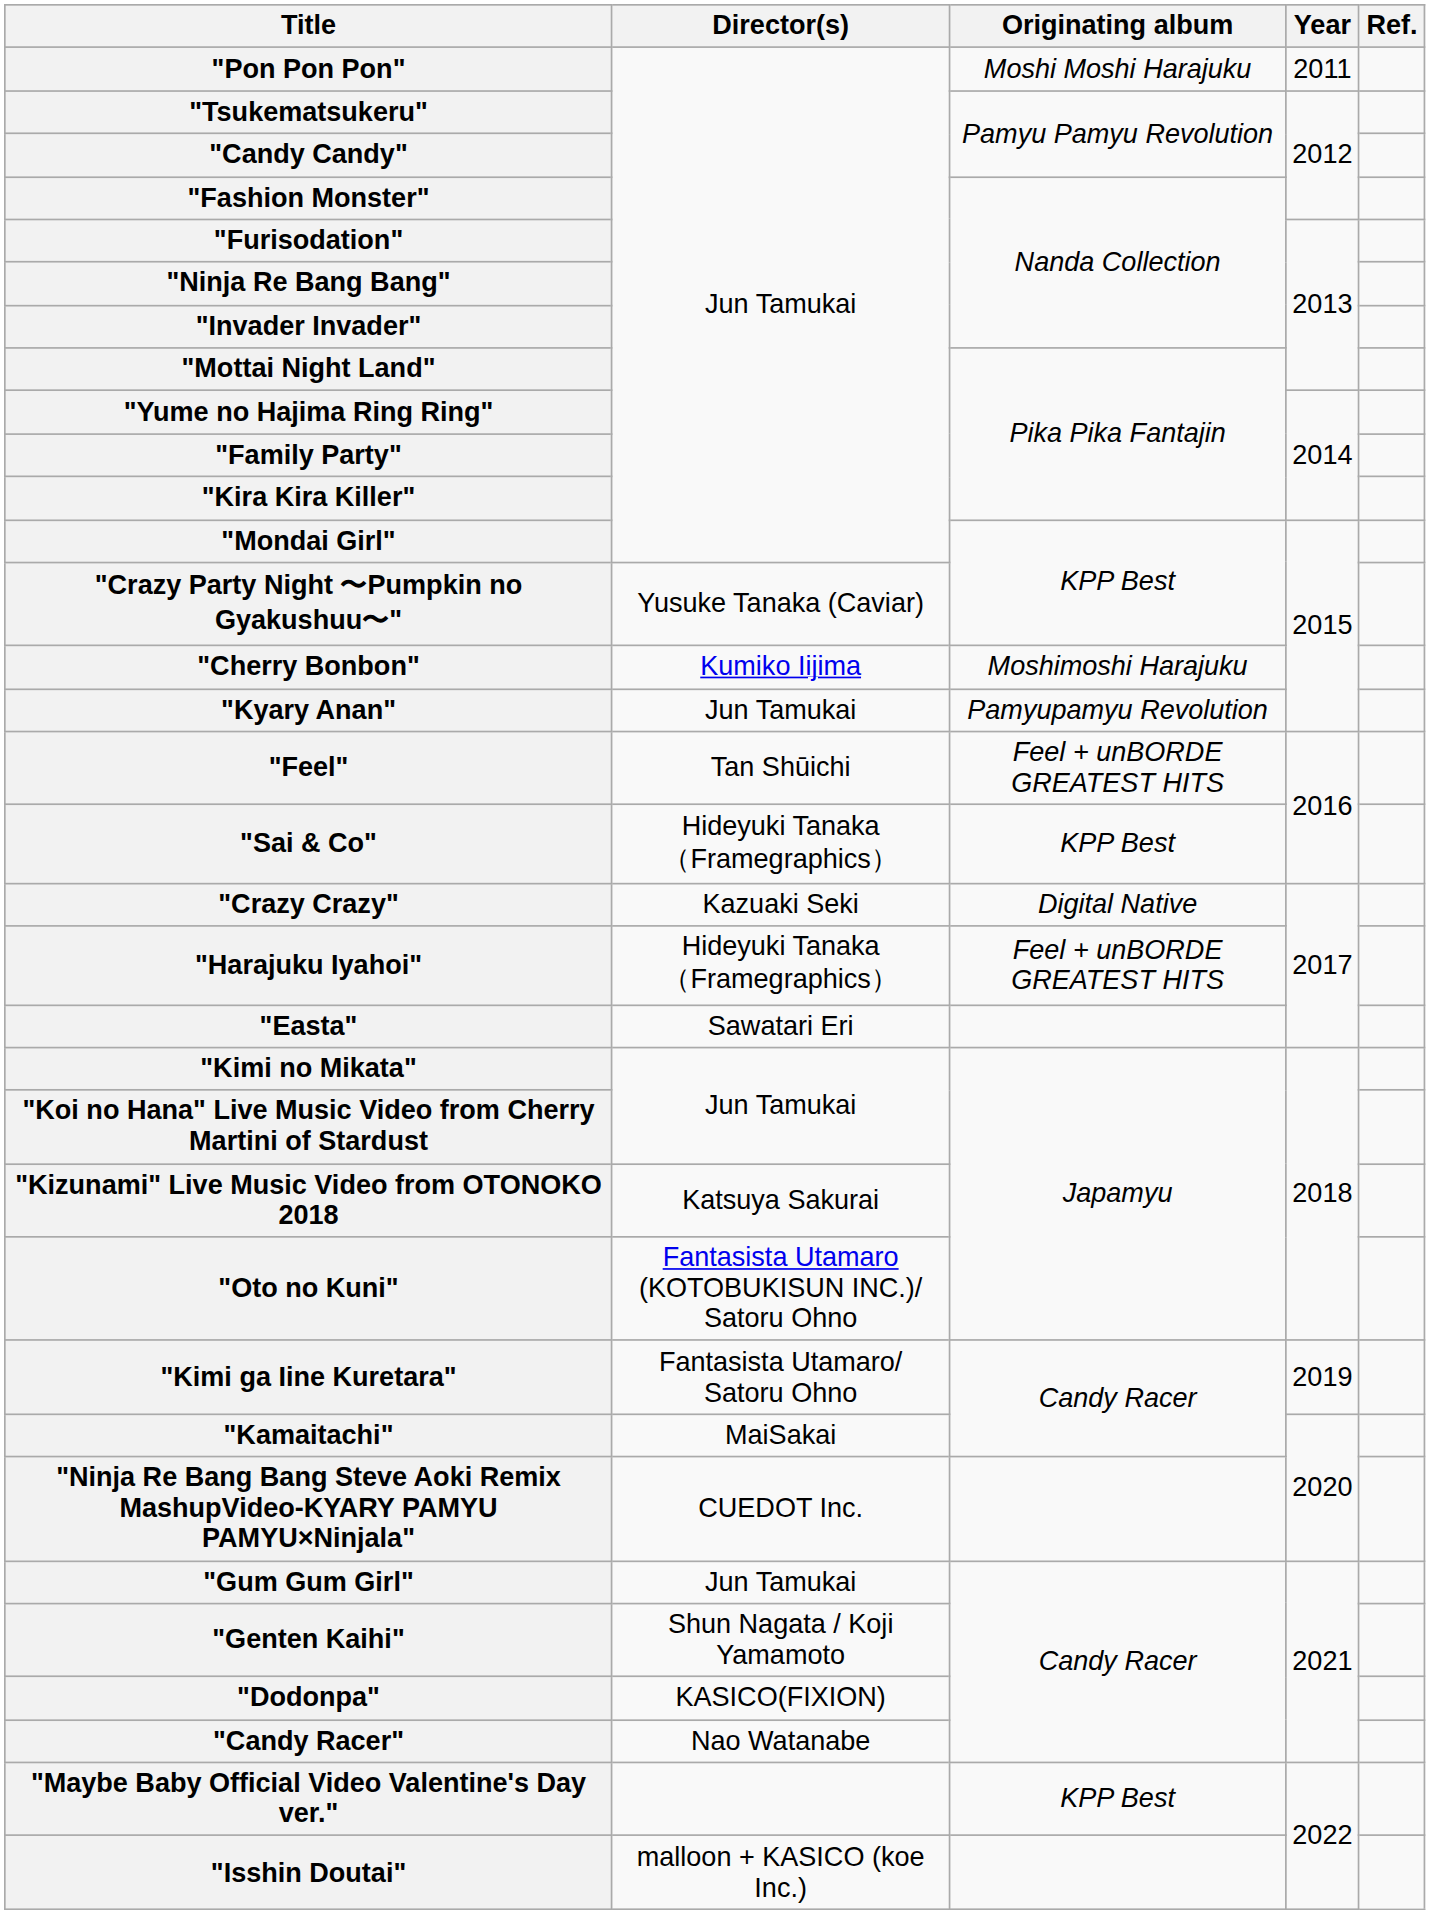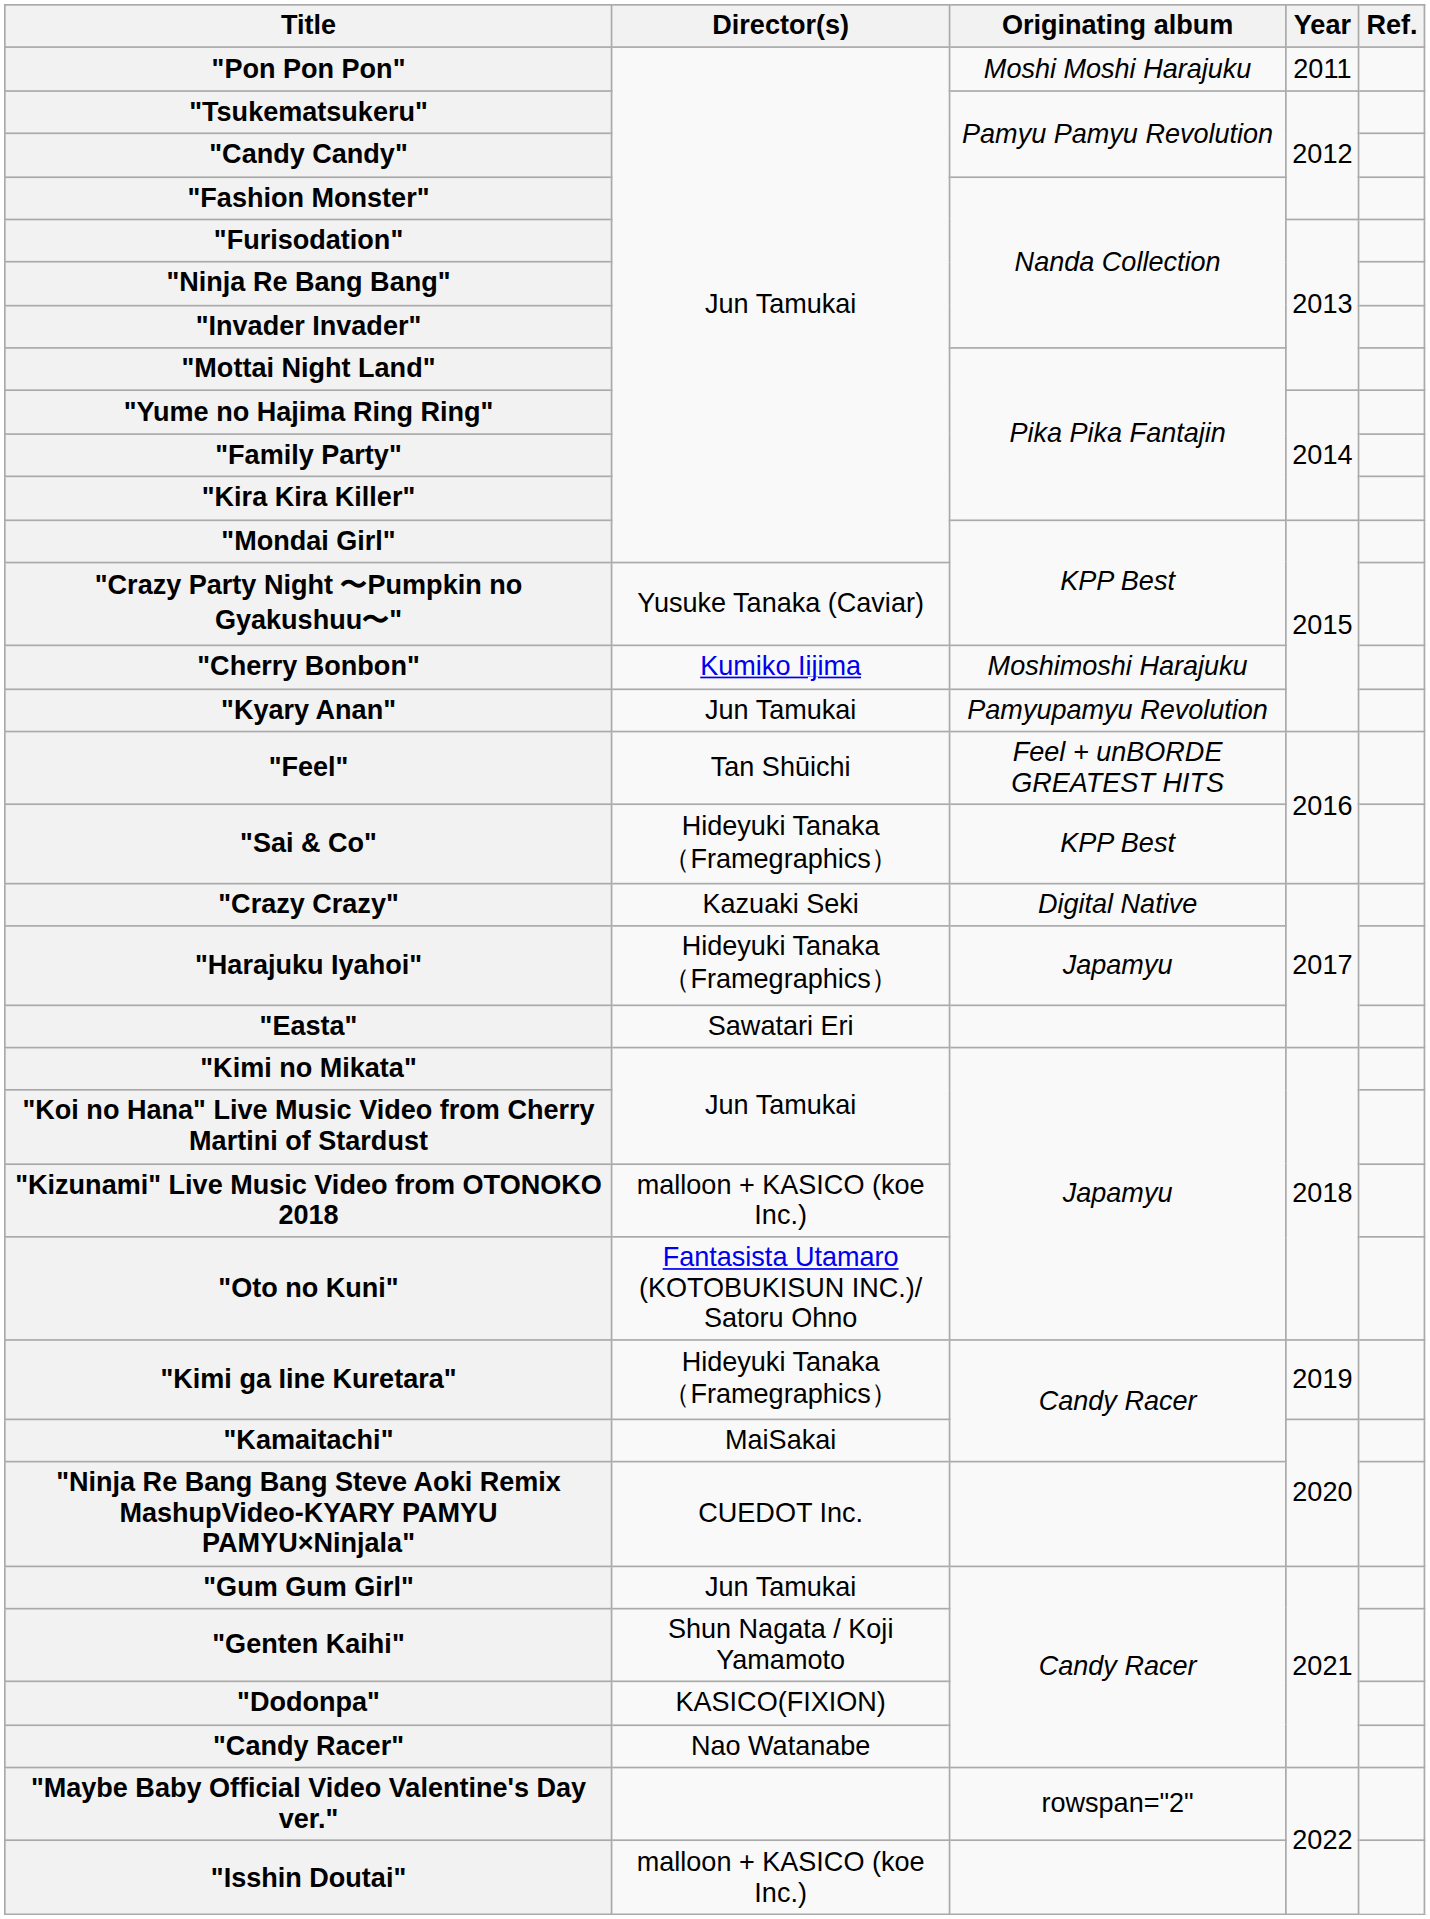(1118, 964) Feel + unBORDE GREATEST HITS -> (1118, 964) Japamyu
(781, 1199) Katsuya Sakurai -> (781, 1199) malloon + KASICO (koe Inc.)
(781, 1376) Fantasista Utamaro/ Satoru Ohno -> (781, 1377) Hideyuki Tanaka （Framegraphics）
(1118, 1798) KPP Best -> (1118, 1803) rowspan="2"
